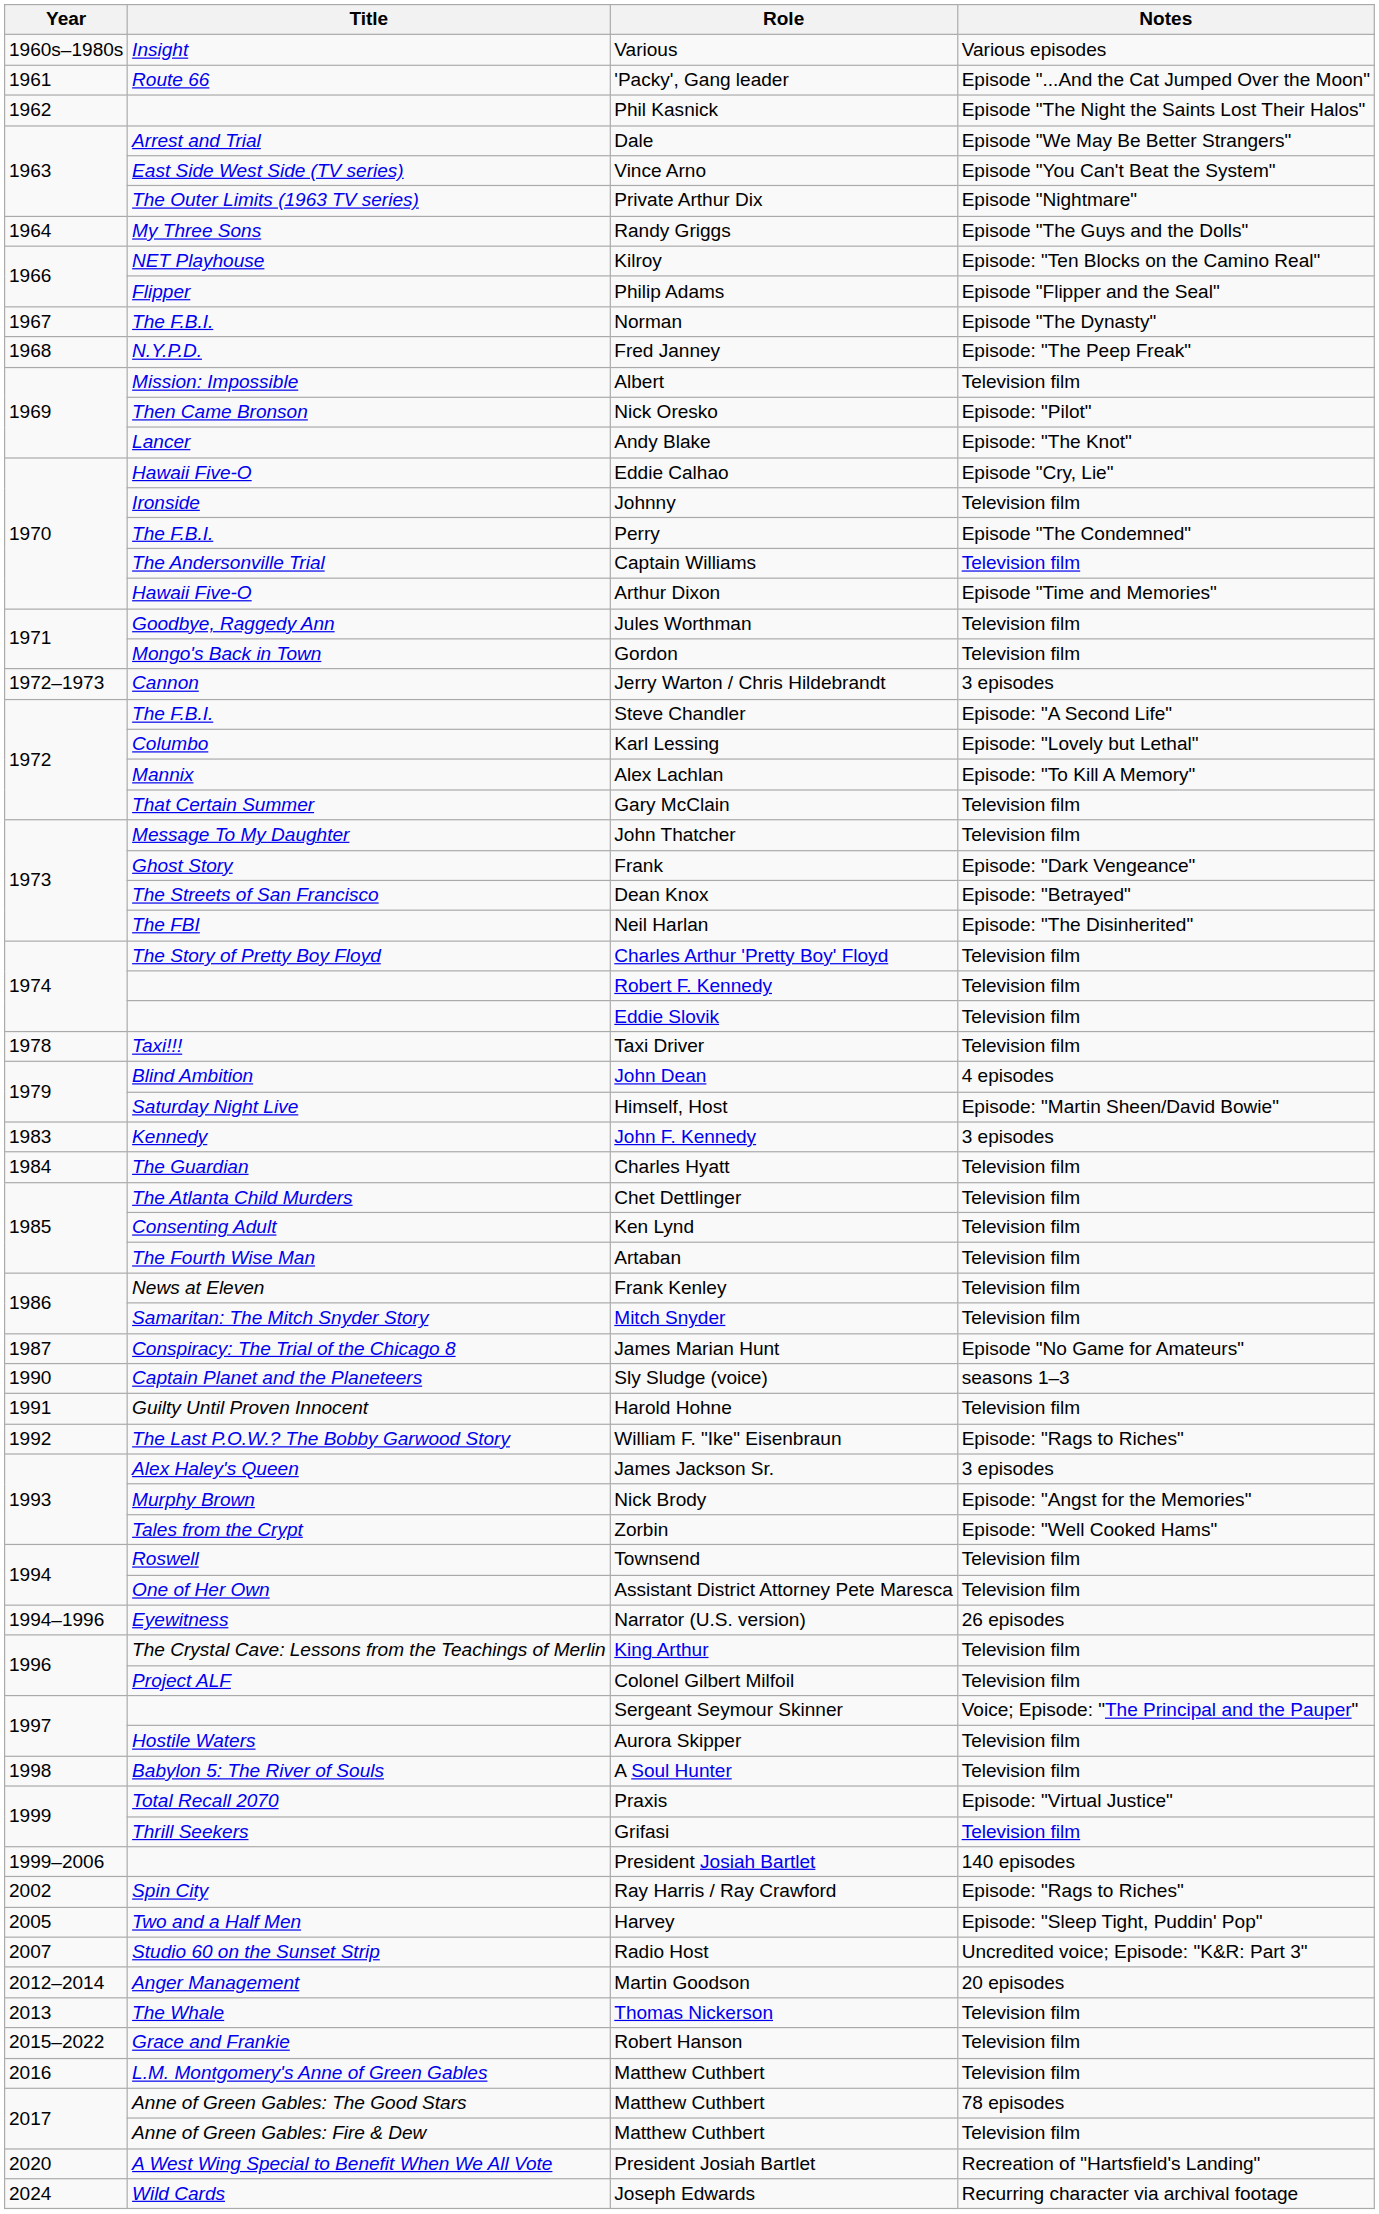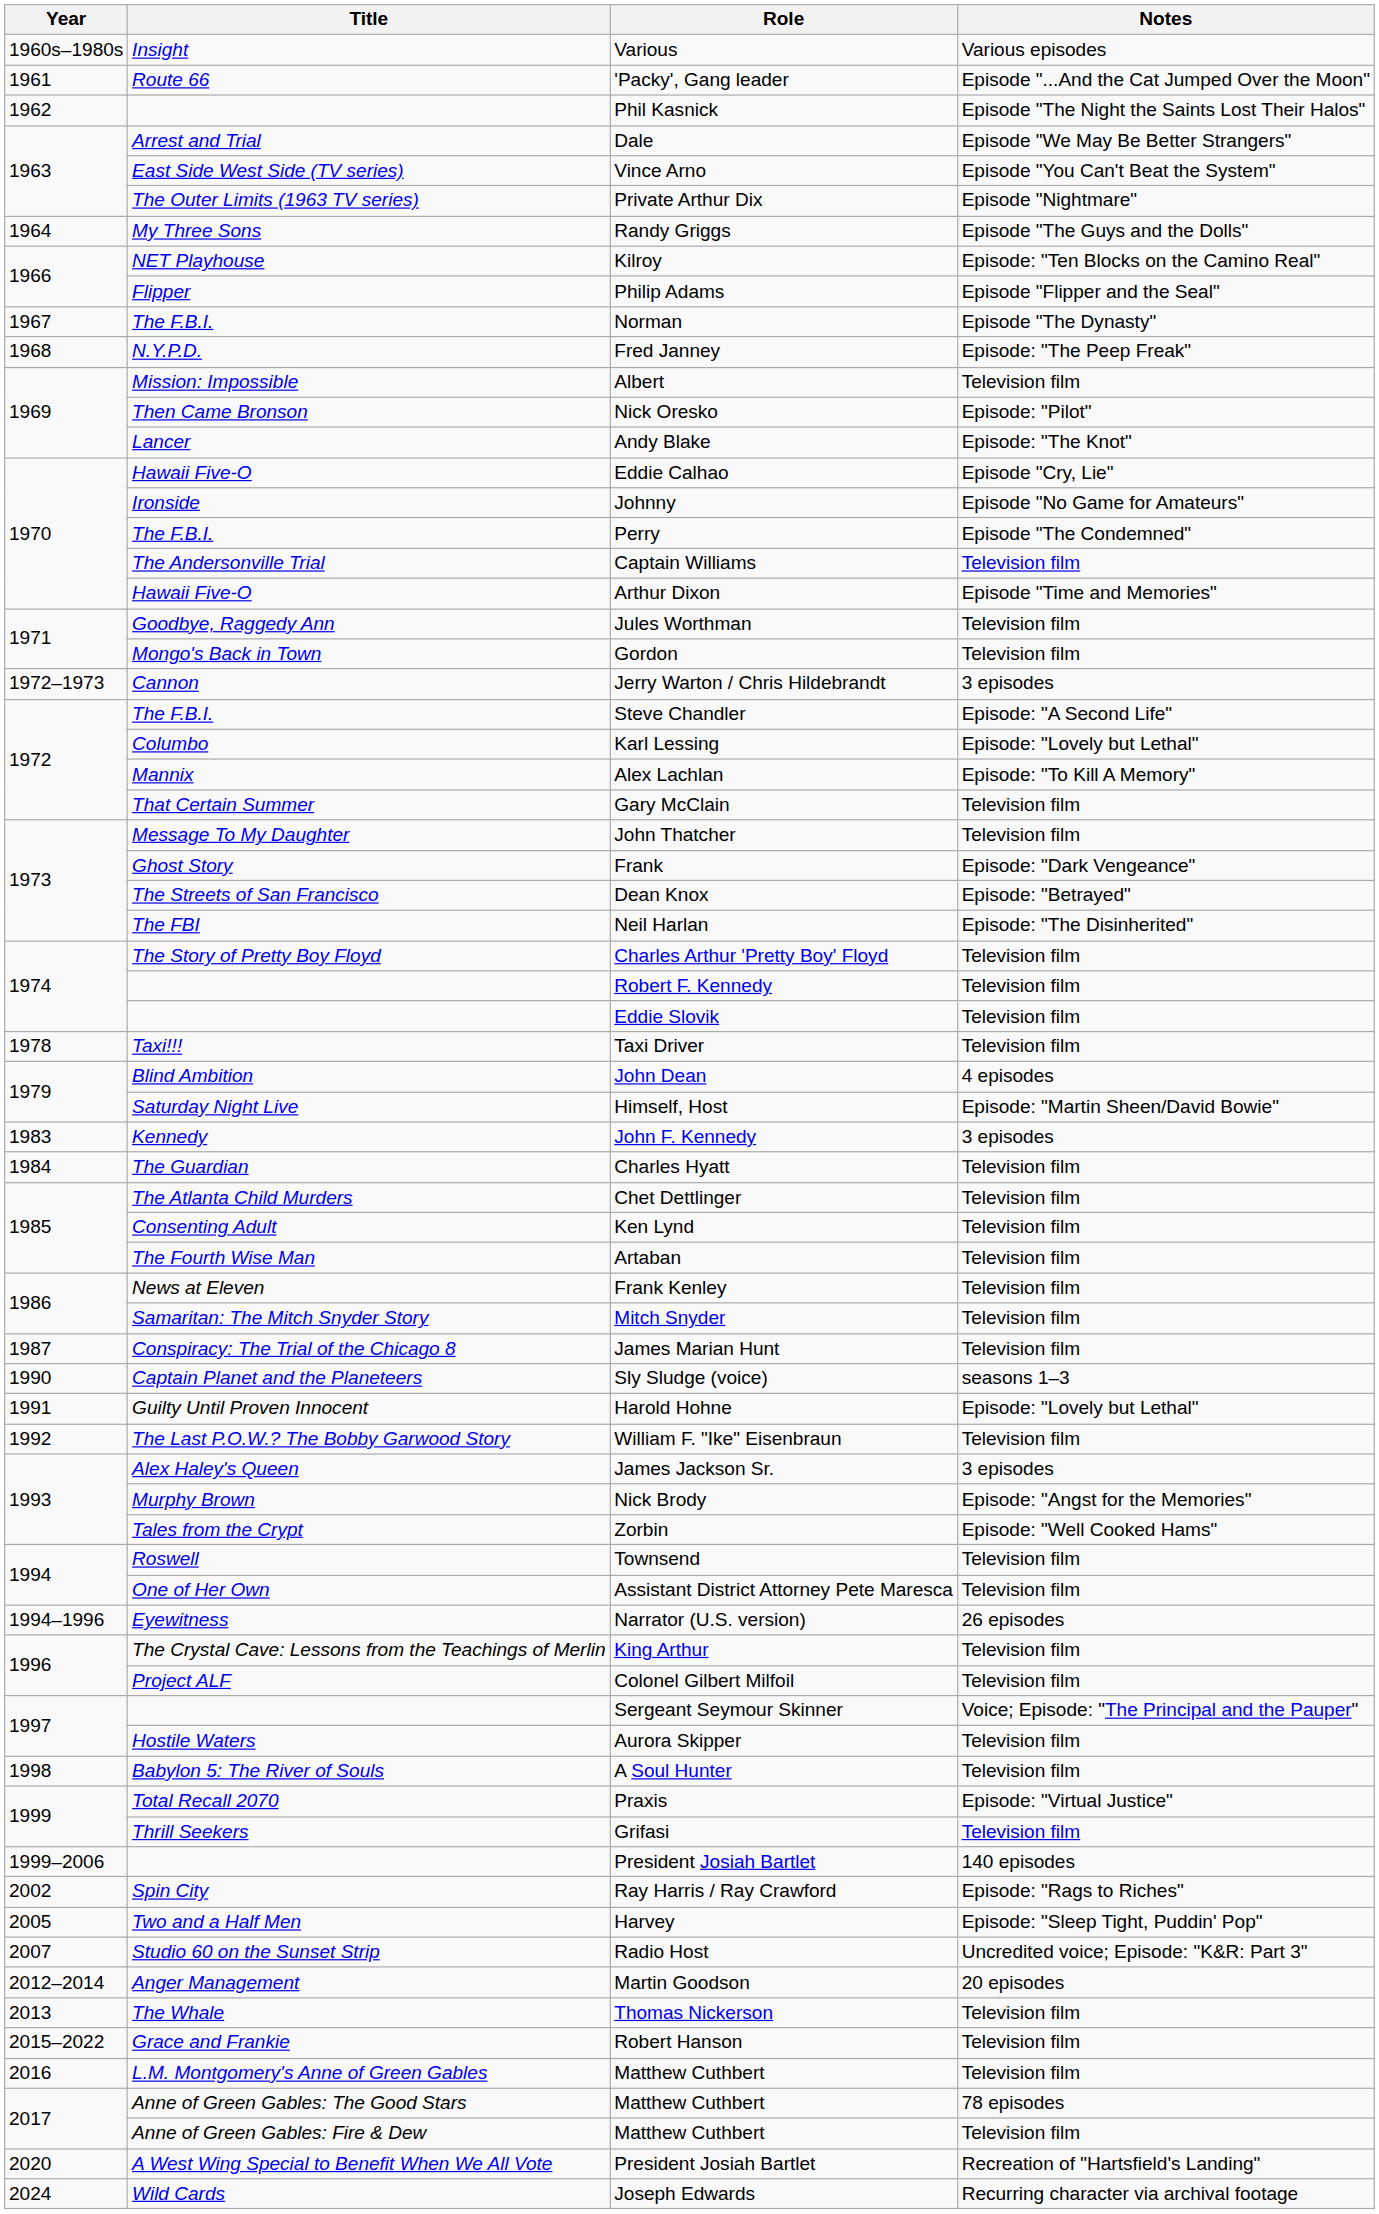(1021, 502) Television film -> (1103, 502) Episode "No Game for Amateurs"
(1103, 1348) Episode "No Game for Amateurs" -> (1021, 1348) Television film
(1021, 1408) Television film -> (1080, 1408) Episode: "Lovely but Lethal"
(1073, 1438) Episode: "Rags to Riches" -> (1021, 1438) Television film
